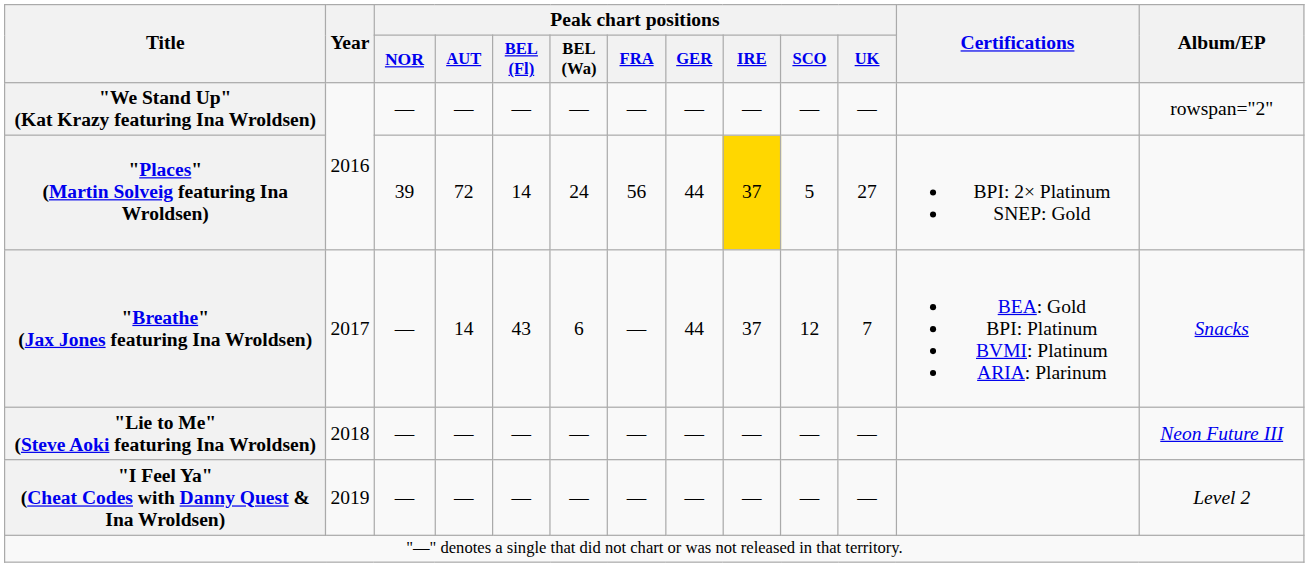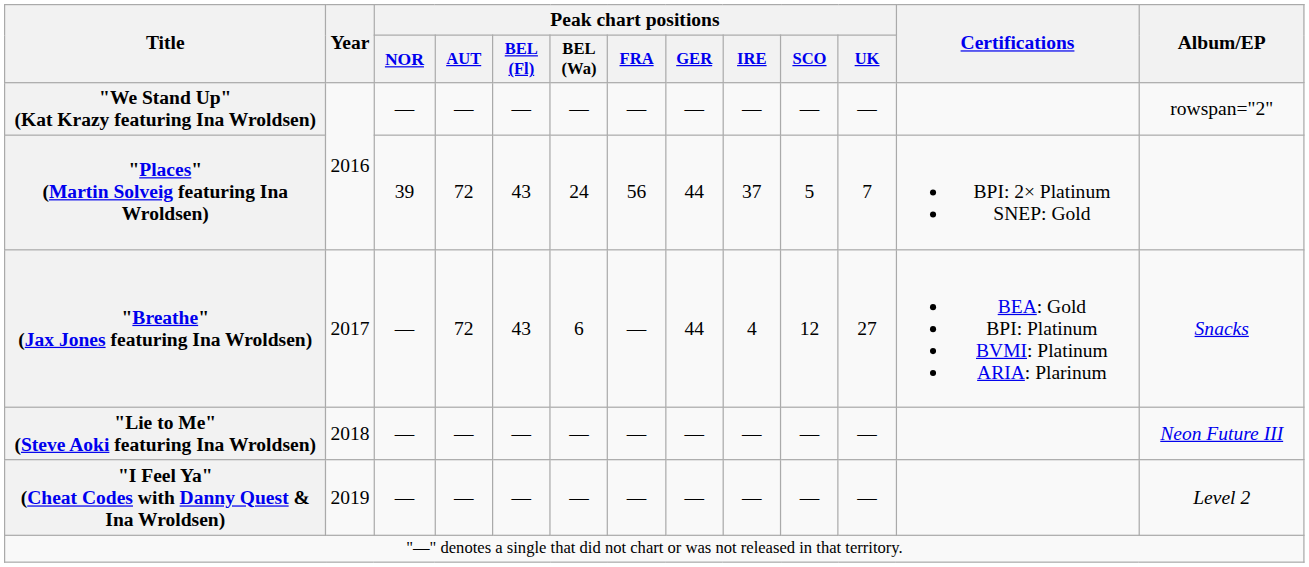(521, 192) 14 -> (521, 192) 43
(752, 192) gold background -> (752, 192) no background
(867, 192) 27 -> (867, 192) 7
(464, 328) 14 -> (464, 328) 72
(752, 328) 37 -> (752, 328) 4
(867, 328) 7 -> (867, 328) 27
